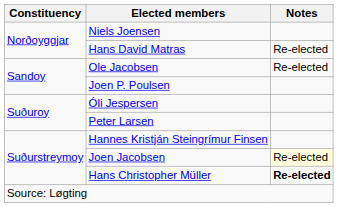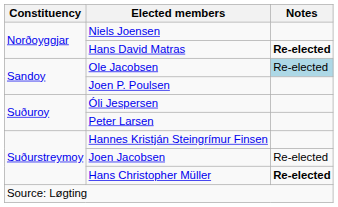(301, 49) normal -> (302, 49) bold
(301, 67) no background -> (301, 67) lightblue background
(301, 157) lightyellow background -> (301, 157) no background
